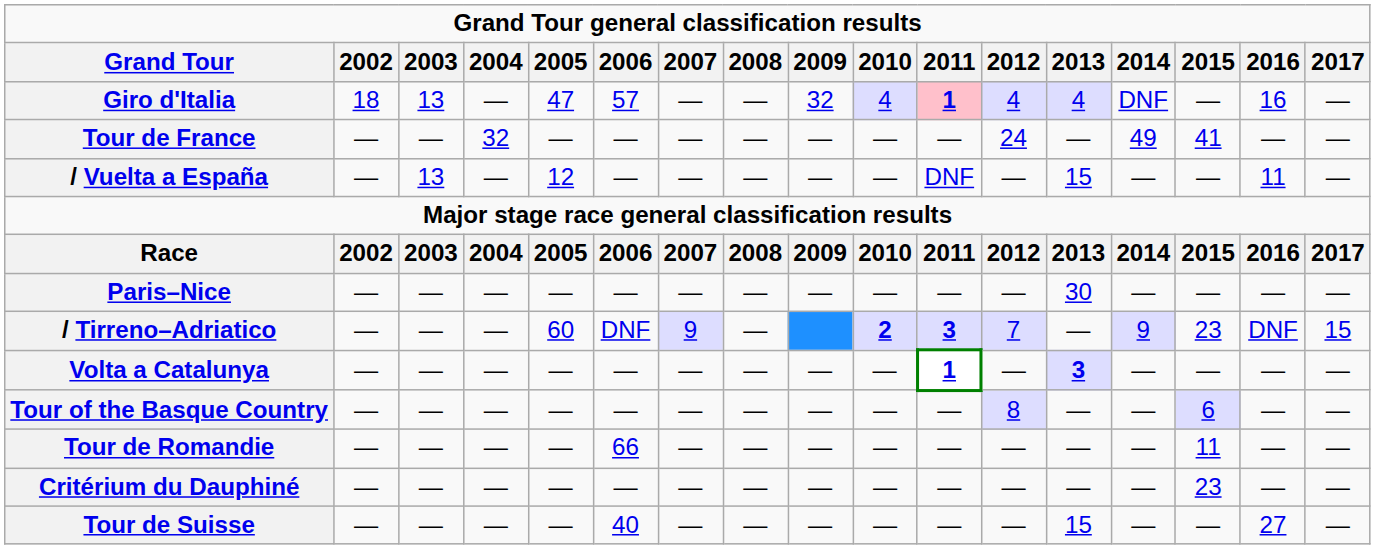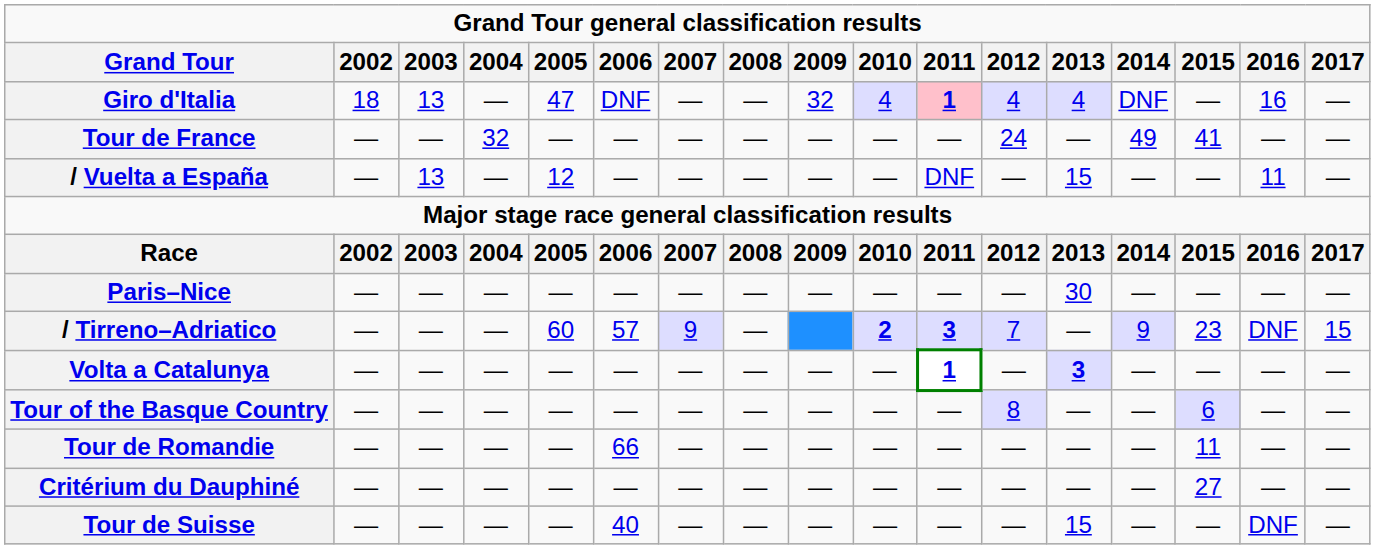(626, 100) 57 -> (626, 100) DNF
(626, 330) DNF -> (626, 330) 57
(1208, 486) 23 -> (1208, 486) 27
(1273, 524) 27 -> (1273, 524) DNF
